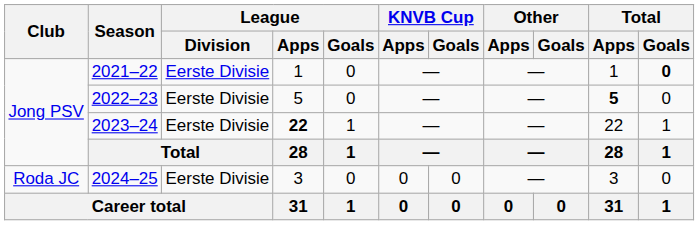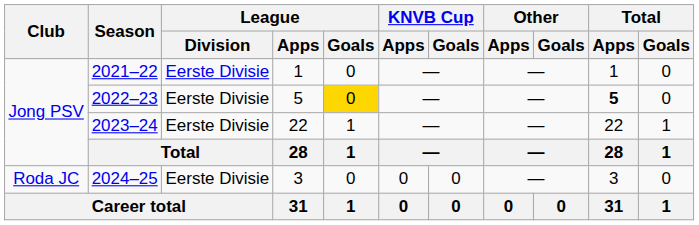(666, 71) bold -> (666, 71) normal
(351, 98) no background -> (351, 98) gold background
(298, 125) bold -> (298, 125) normal
